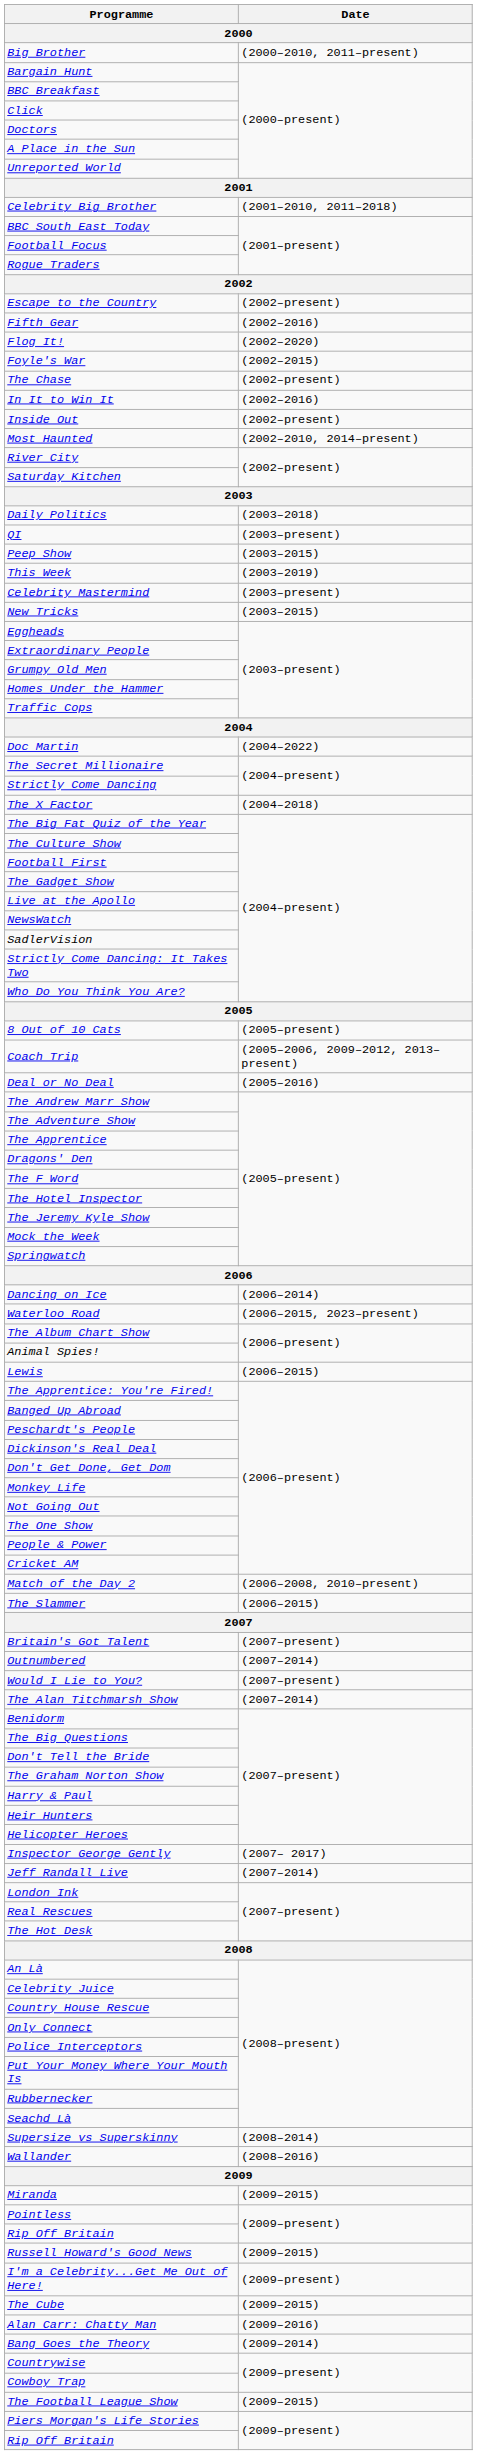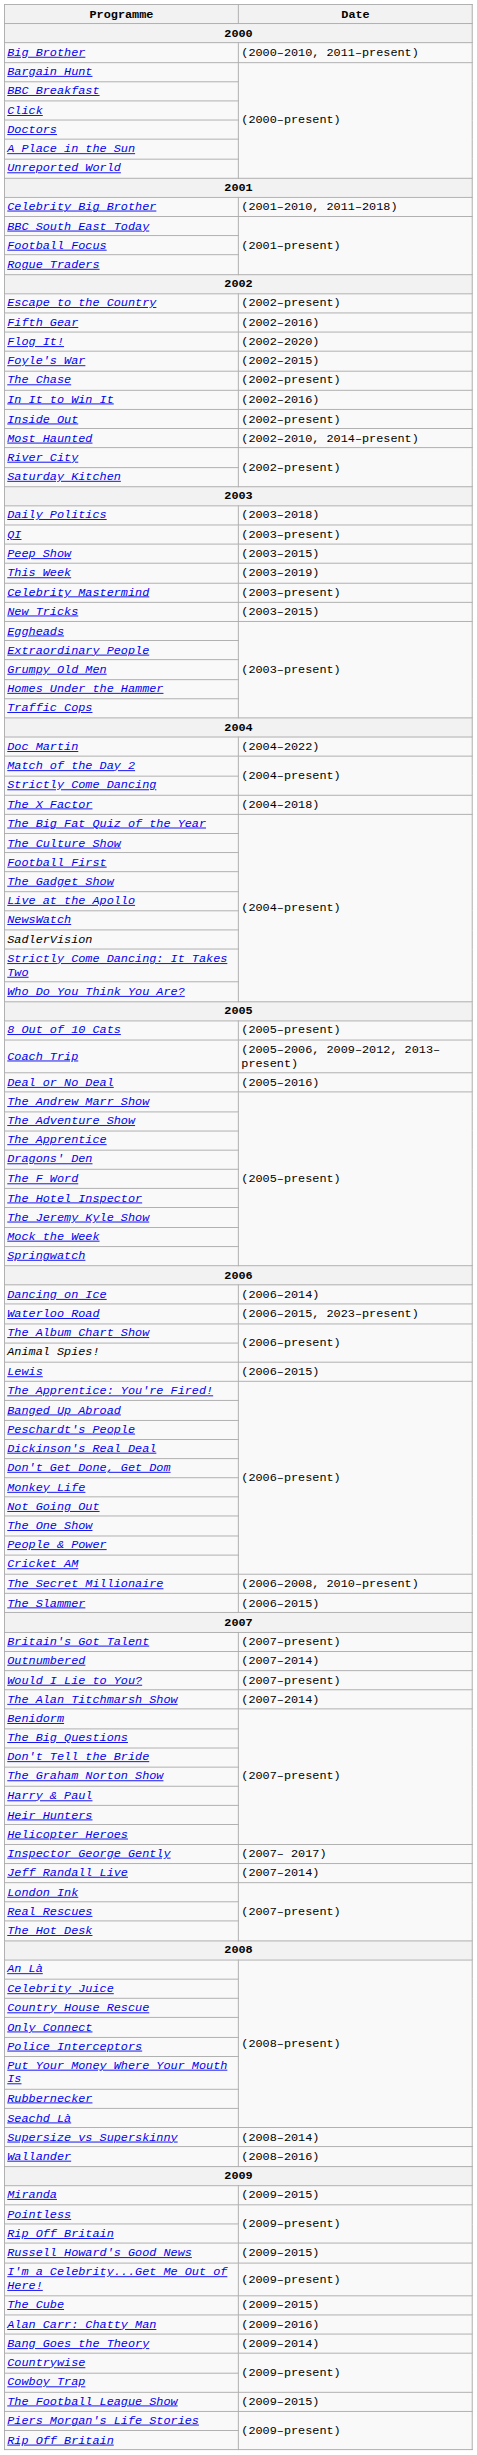(85, 766) The Secret Millionaire -> (71, 766) Match of the Day 2
(71, 1584) Match of the Day 2 -> (85, 1584) The Secret Millionaire
